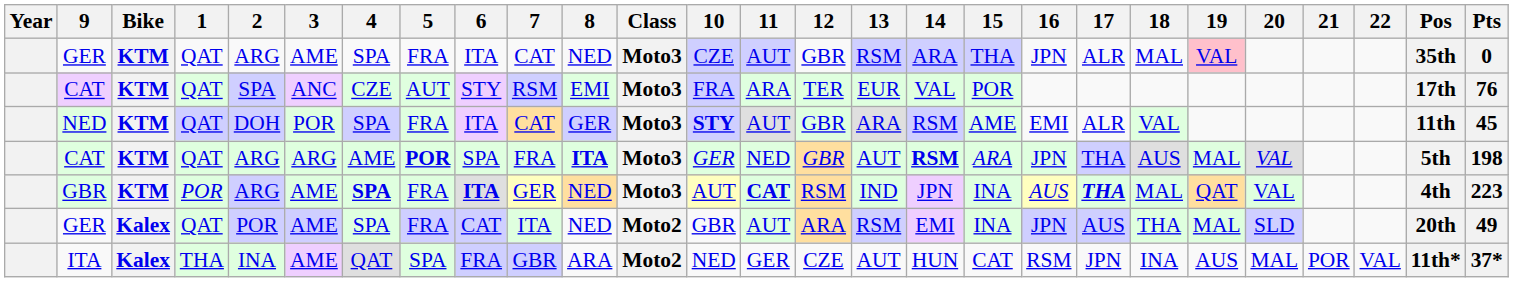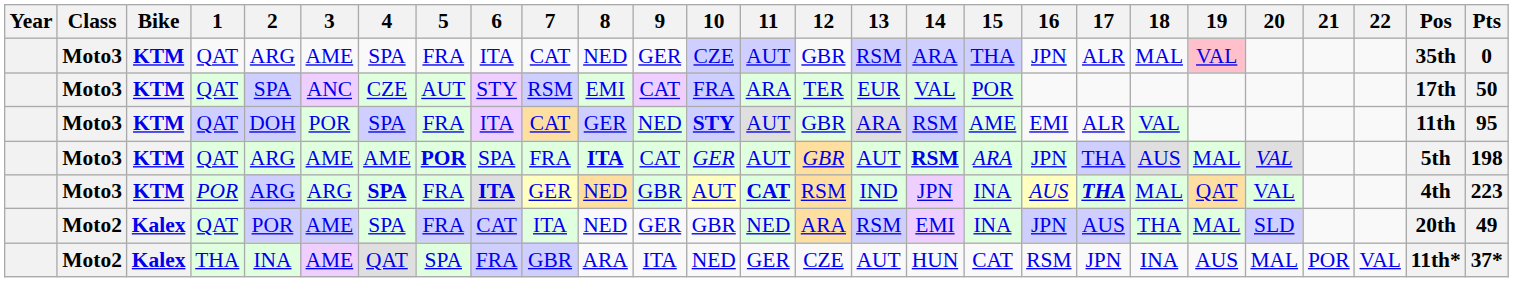columns swapped: (652, 21) <-> (84, 21)
(1487, 89) 76 -> (1487, 89) 50
(1487, 123) 45 -> (1487, 123) 95
(314, 157) ARG -> (329, 157) AME
(768, 157) NED -> (768, 157) AUT
(314, 191) AME -> (329, 191) ARG
(768, 225) AUT -> (768, 225) NED
